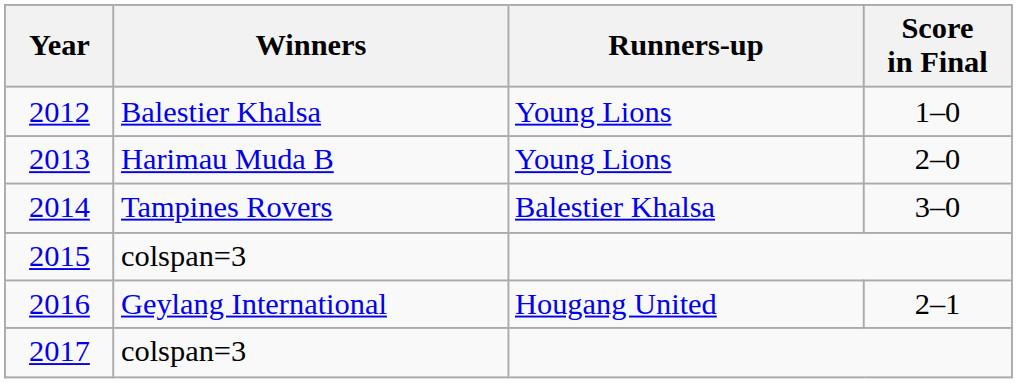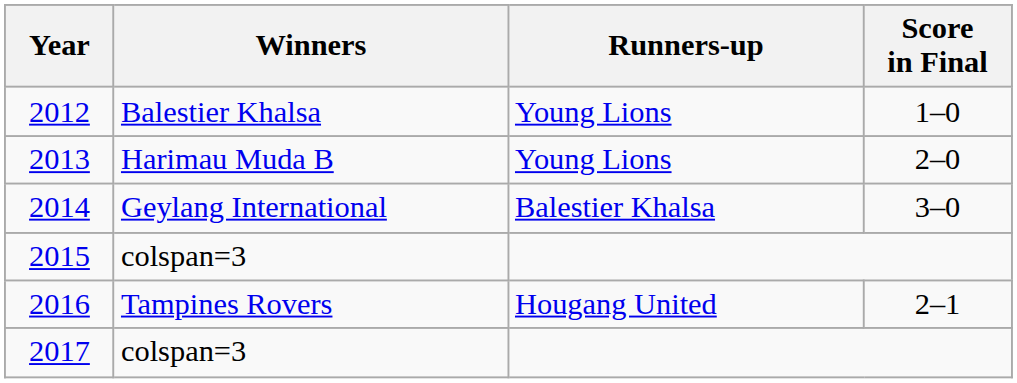(227, 207) Tampines Rovers -> (254, 207) Geylang International
(254, 303) Geylang International -> (227, 303) Tampines Rovers
